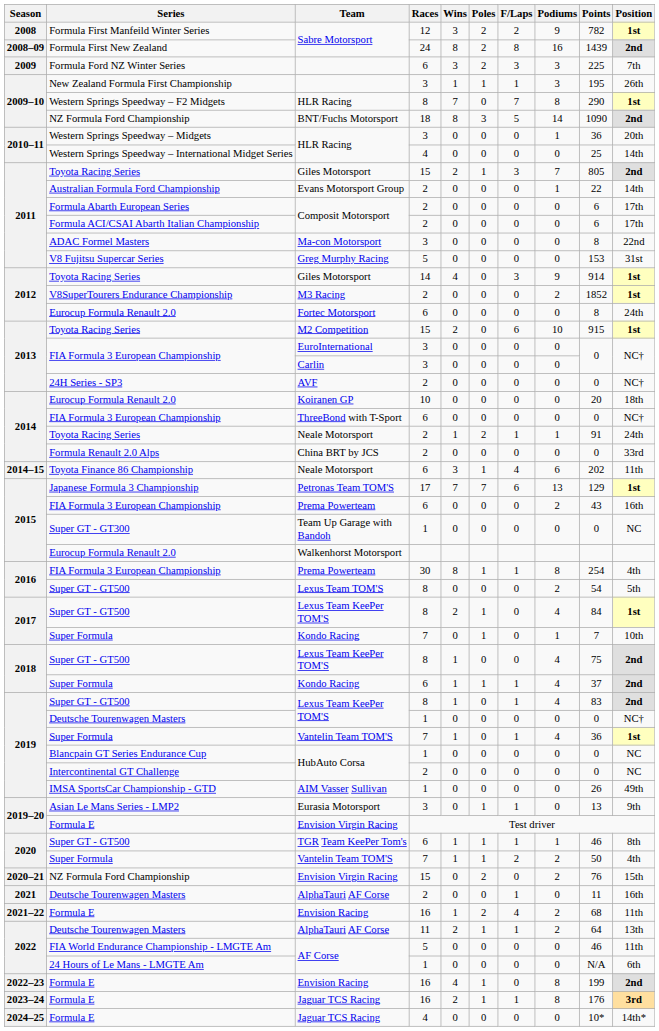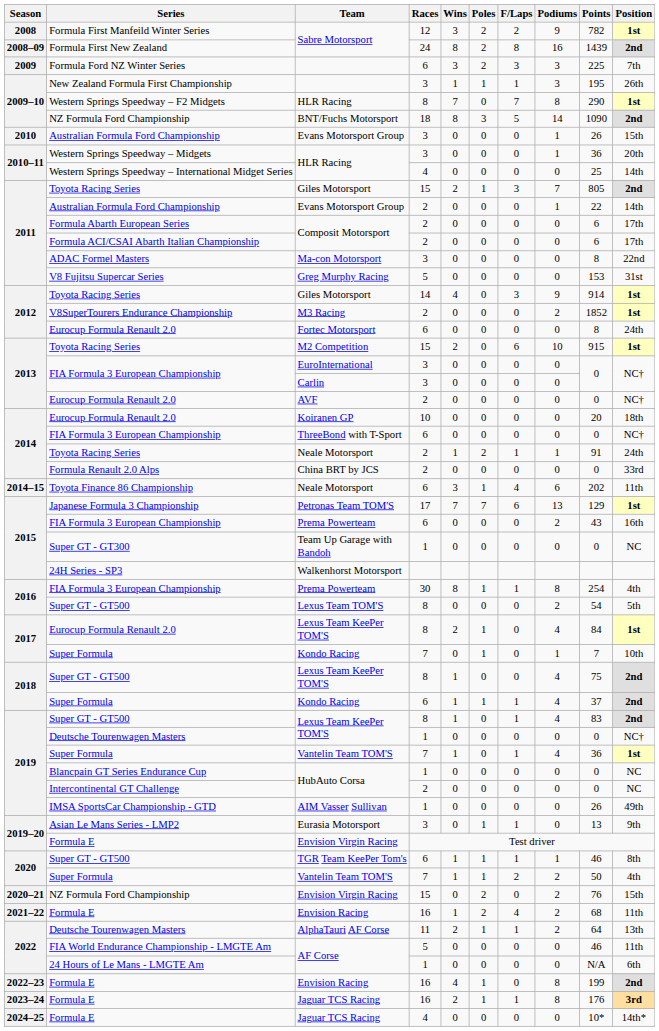+ row: (26, 136)
(86, 382) 24H Series - SP3 -> (112, 400) Eurocup Formula Renault 2.0
(112, 553) Eurocup Formula Renault 2.0 -> (86, 571) 24H Series - SP3
(89, 612) Super GT - GT500 -> (112, 630) Eurocup Formula Renault 2.0
- row: (26, 895)
